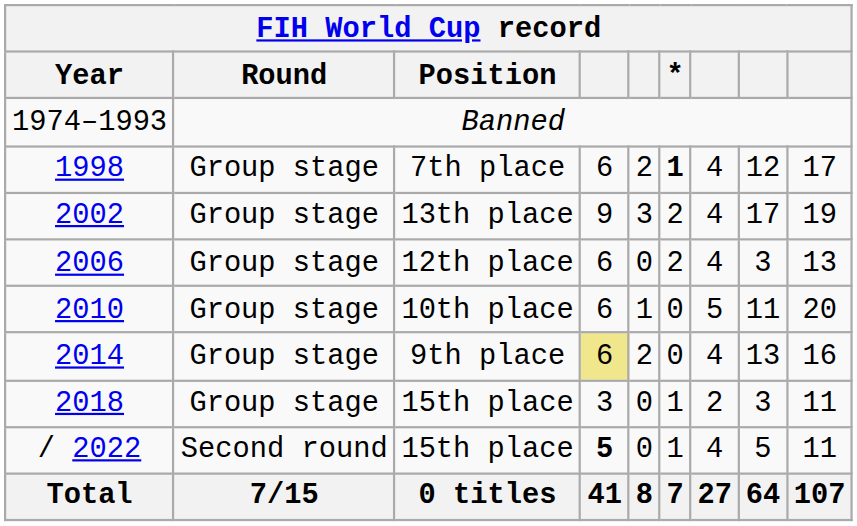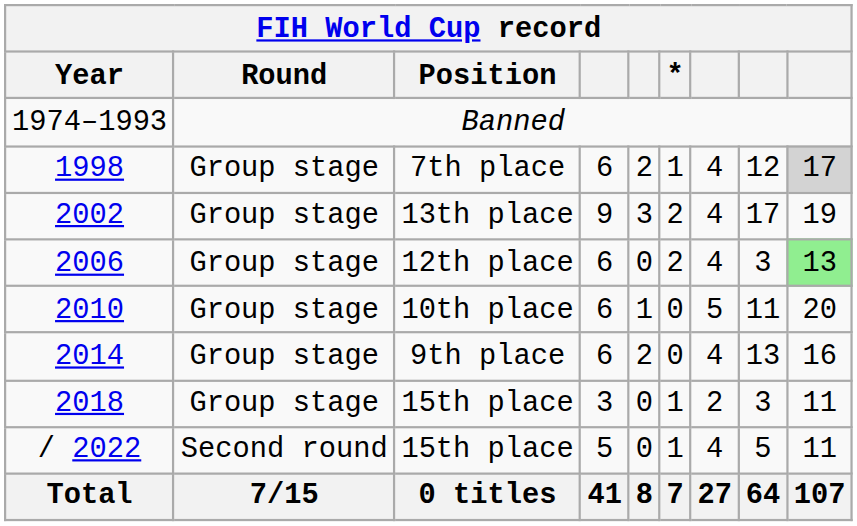(675, 169) bold -> (675, 169) normal
(820, 169) no background -> (820, 169) lightgrey background
(820, 263) no background -> (820, 263) lightgreen background
(605, 356) khaki background -> (605, 356) no background
(605, 450) bold -> (605, 450) normal
